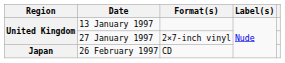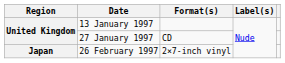(197, 38) 2×7-inch vinyl -> (167, 38) CD
(167, 51) CD -> (197, 51) 2×7-inch vinyl
